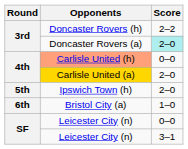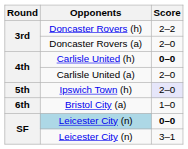(167, 43) paleturquoise background -> (167, 43) no background
(96, 59) lightsalmon background -> (96, 59) no background
(167, 59) normal -> (167, 59) bold
(96, 74) gold background -> (96, 74) no background
(167, 90) no background -> (167, 90) lavender background
(96, 121) no background -> (96, 121) lightblue background
(167, 121) normal -> (167, 121) bold
